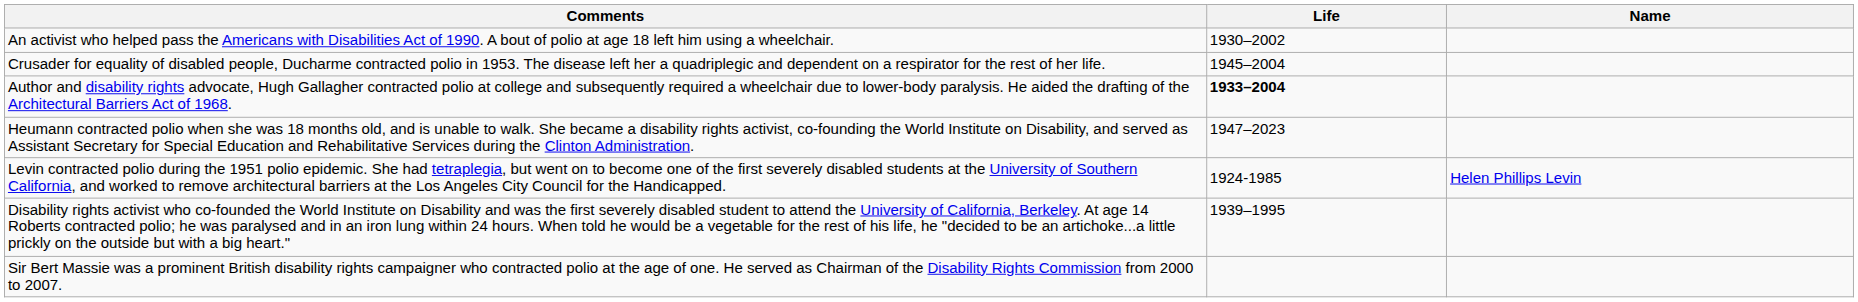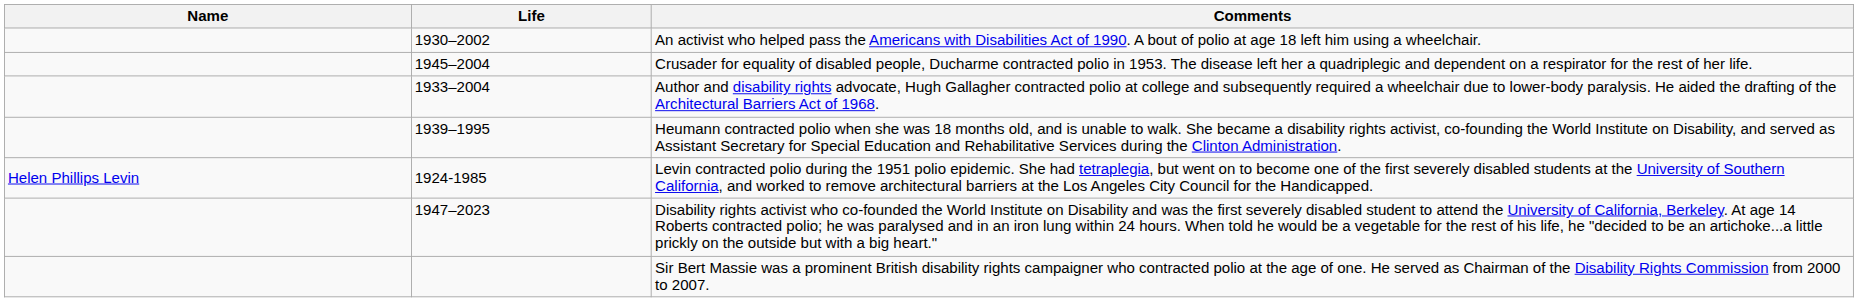columns swapped: (1650, 16) <-> (605, 16)
(1247, 87) bold -> (452, 87) normal
(1247, 128) 1947–2023 -> (452, 128) 1939–1995
(1247, 210) 1939–1995 -> (452, 210) 1947–2023
